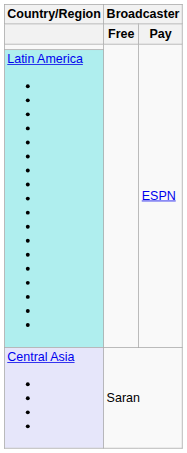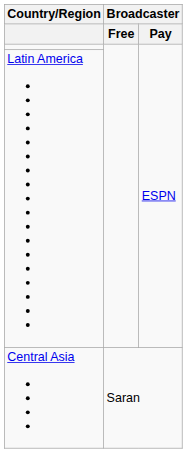(54, 192) paleturquoise background -> (54, 192) no background
(54, 391) lavender background -> (54, 391) no background
